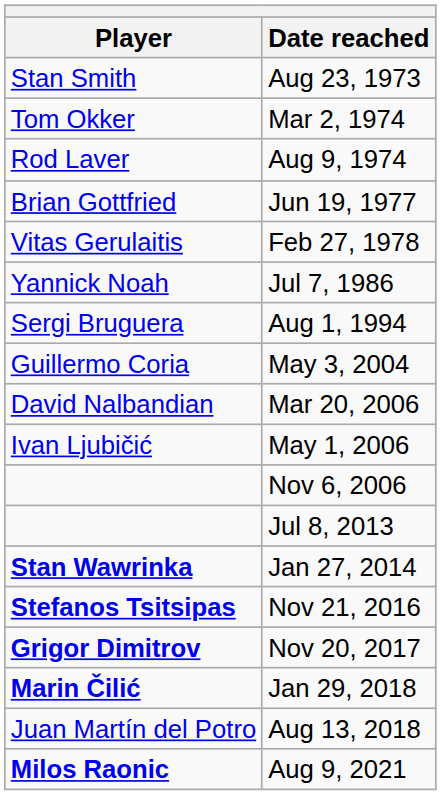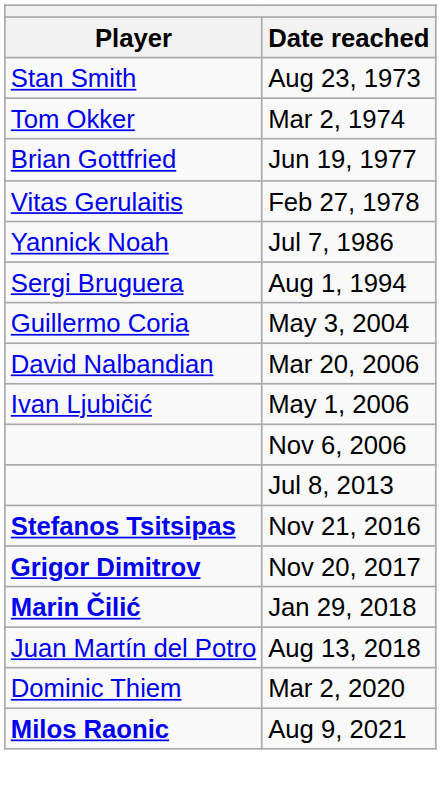- row: (337, 160)
- row: (342, 566)
+ row: (337, 688)
